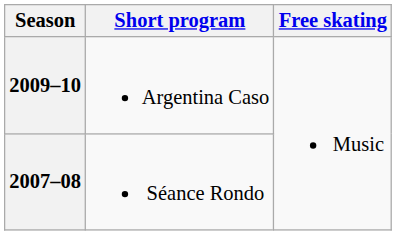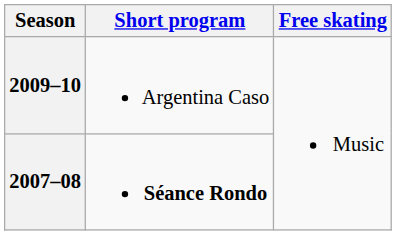(180, 193) normal -> (180, 193) bold
